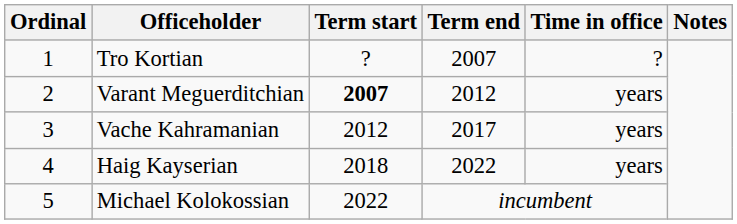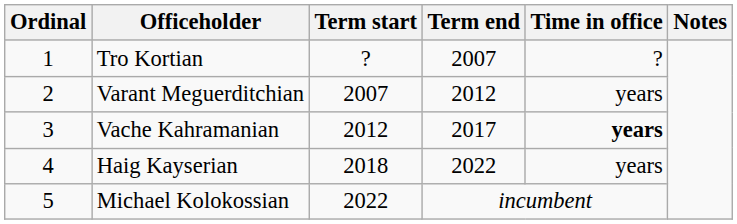(366, 93) bold -> (366, 93) normal
(639, 129) normal -> (637, 129) bold
